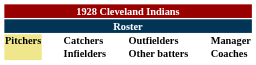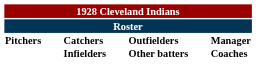(23, 41) khaki background -> (23, 41) no background
